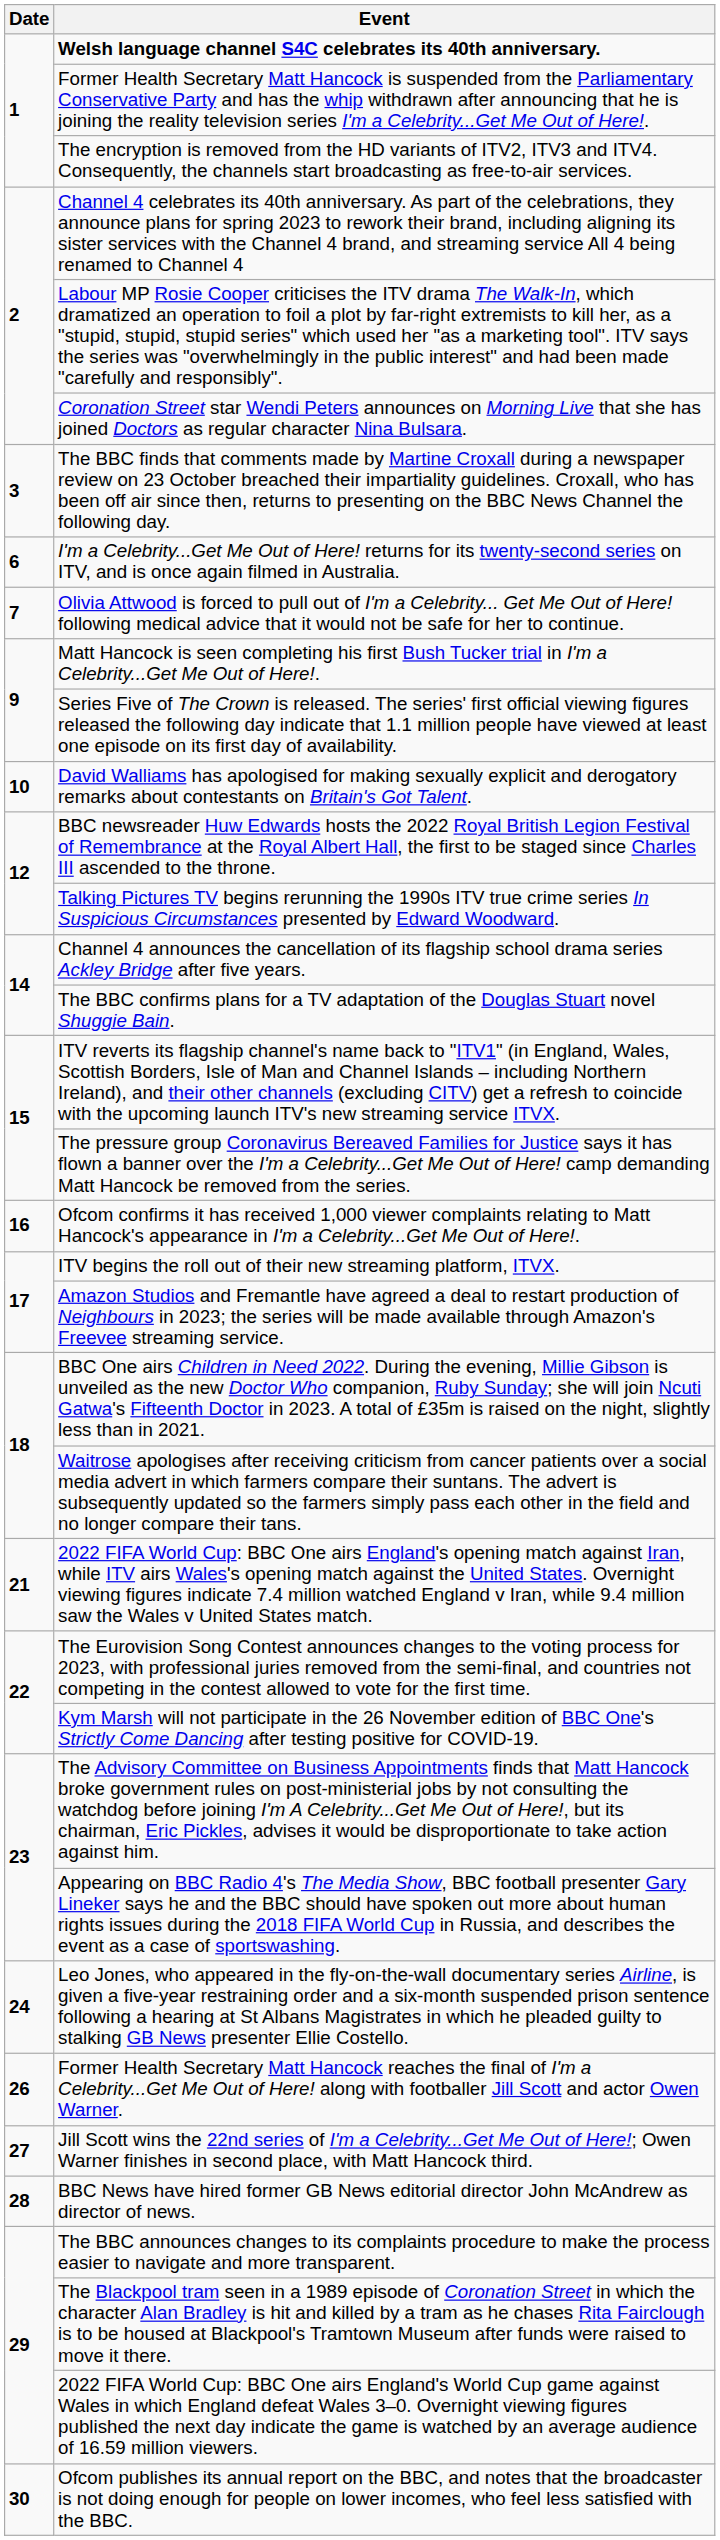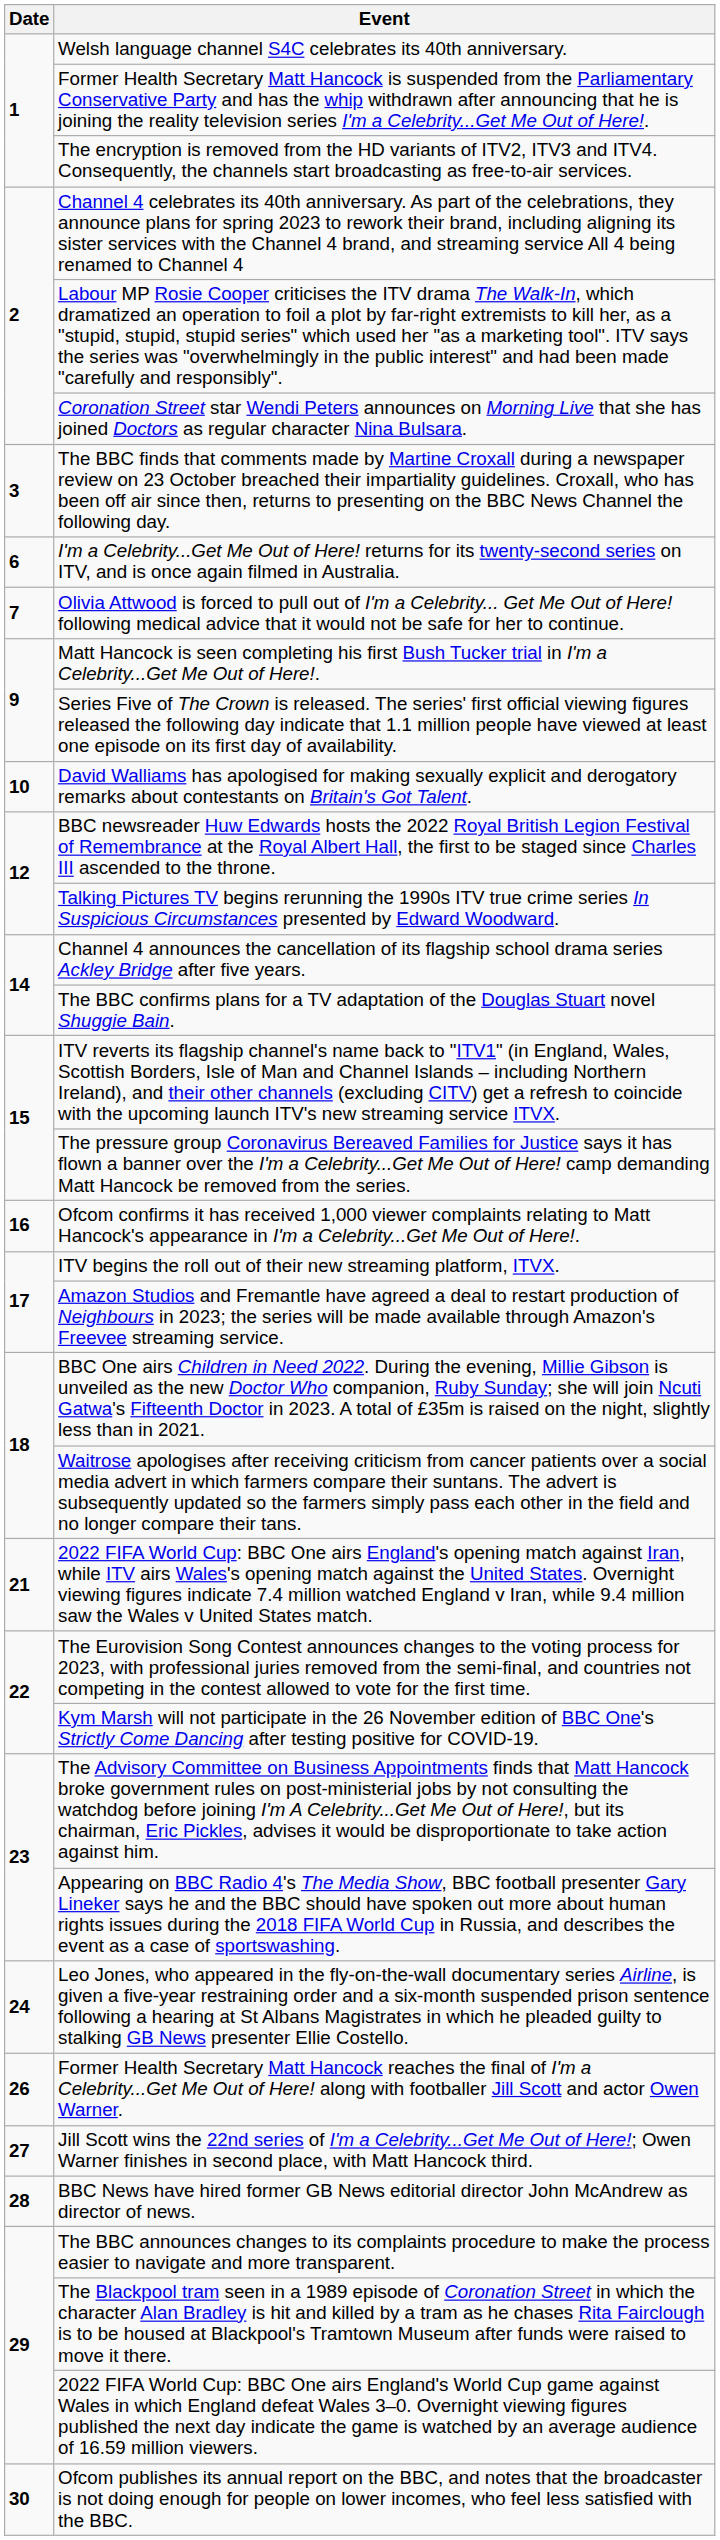(329, 49) bold -> (313, 49) normal
